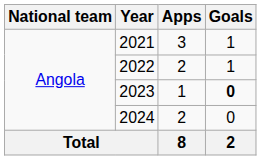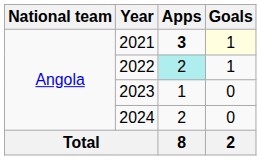(182, 42) normal -> (182, 42) bold
(231, 42) no background -> (231, 42) lightyellow background
(182, 67) no background -> (182, 67) paleturquoise background
(231, 92) bold -> (231, 92) normal
